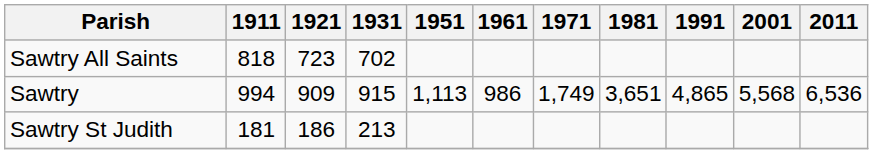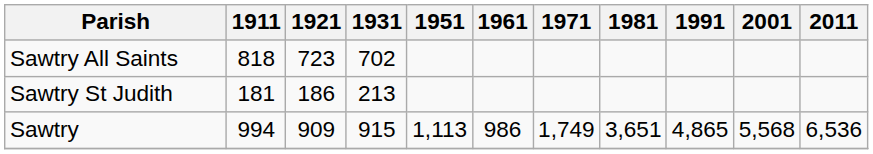rows swapped: (91, 129) <-> (44, 93)
